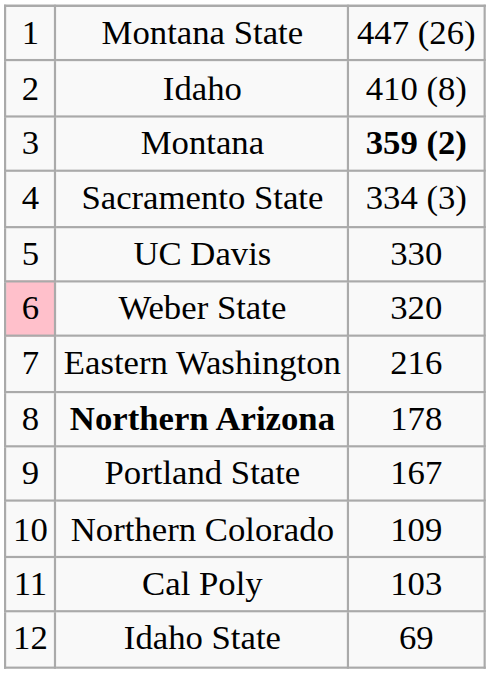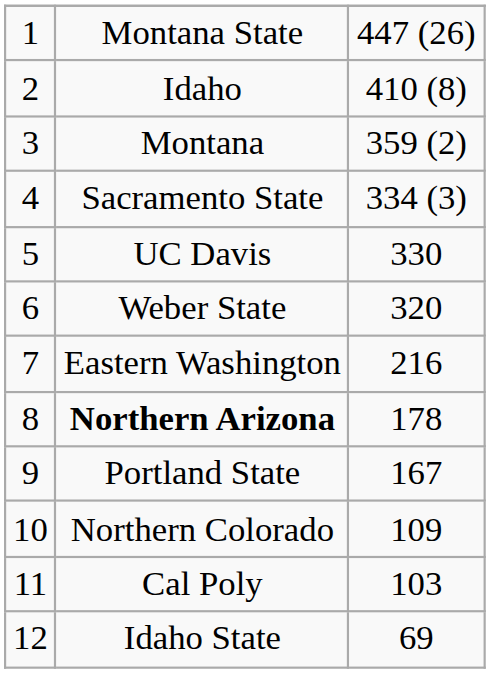(416, 142) bold -> (416, 142) normal
(30, 308) pink background -> (30, 308) no background
